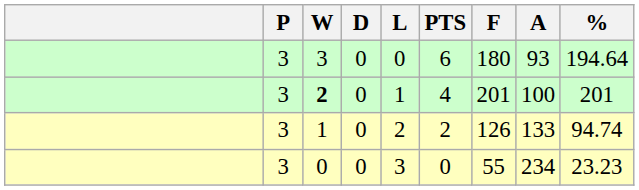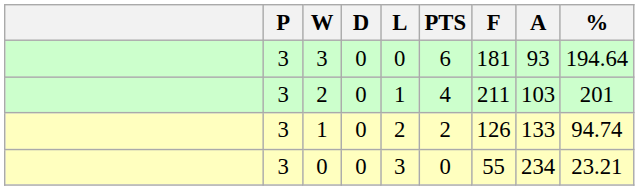(494, 58) 180 -> (494, 58) 181
(322, 94) bold -> (322, 94) normal
(494, 94) 201 -> (494, 94) 211
(538, 94) 100 -> (538, 94) 103
(597, 166) 23.23 -> (597, 166) 23.21
